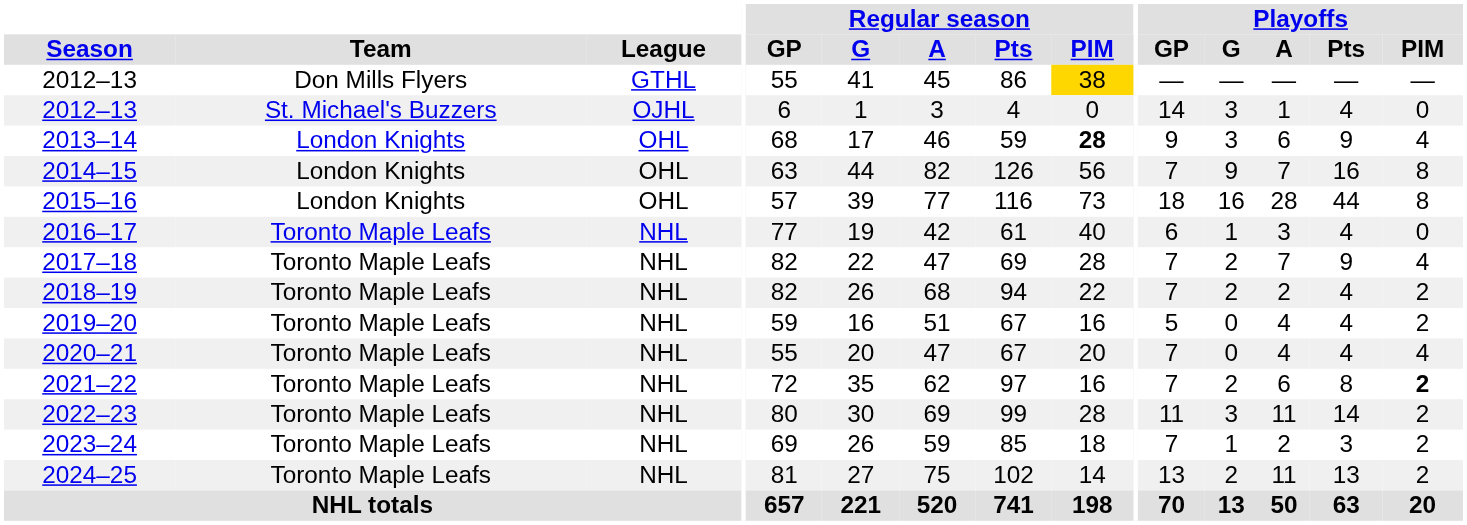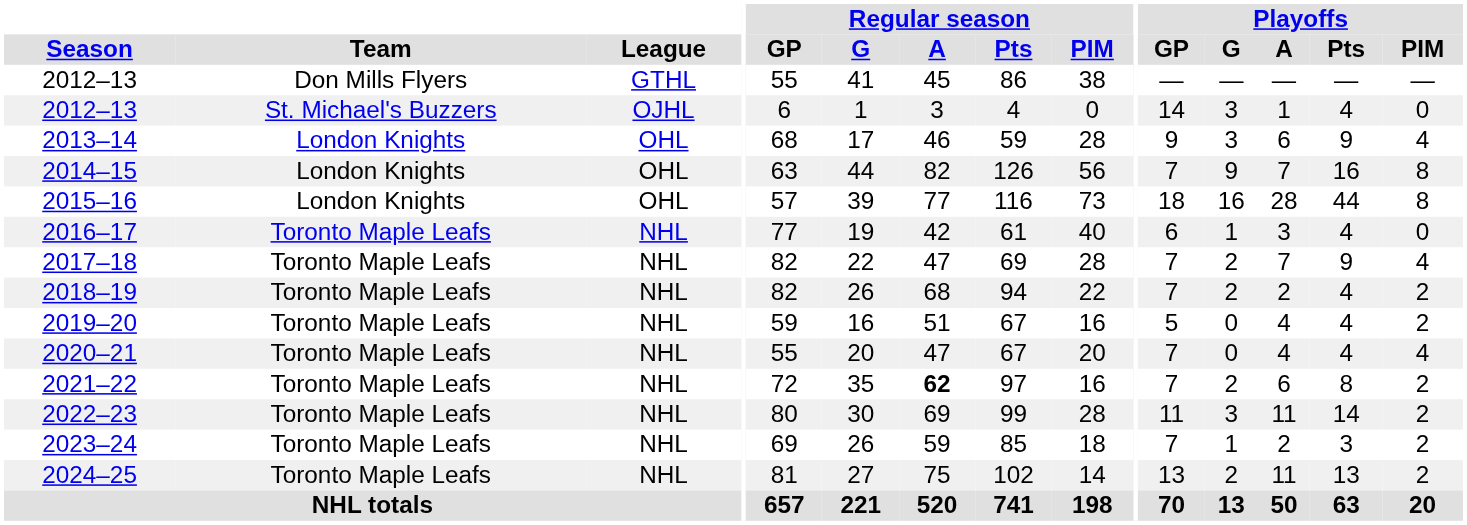(1092, 79) gold background -> (1092, 79) no background
(1092, 140) bold -> (1092, 140) normal
(937, 383) normal -> (937, 383) bold
(1423, 383) bold -> (1423, 383) normal
